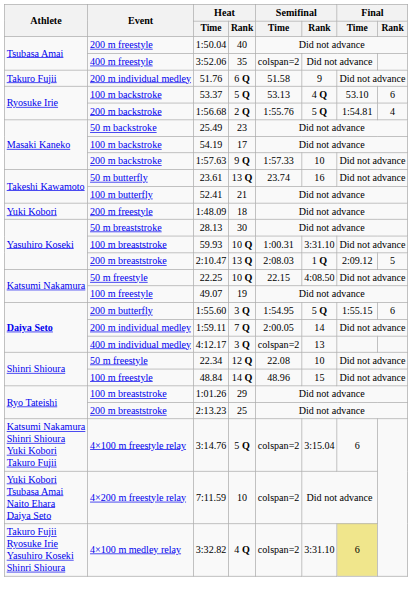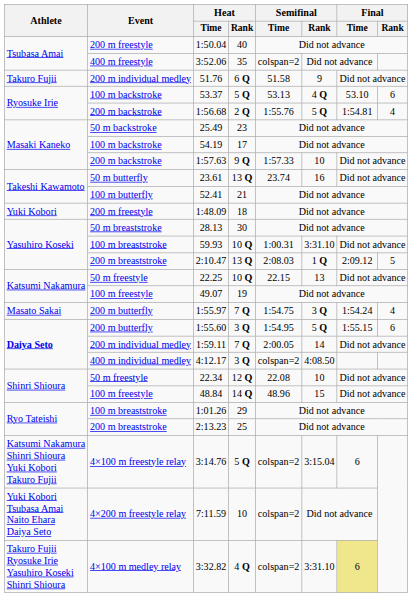(319, 278) 4:08.50 -> (319, 278) 13
+ row: (211, 311)
(319, 344) 13 -> (319, 361) 4:08.50
